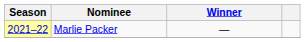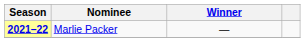(28, 29) normal -> (28, 29) bold
